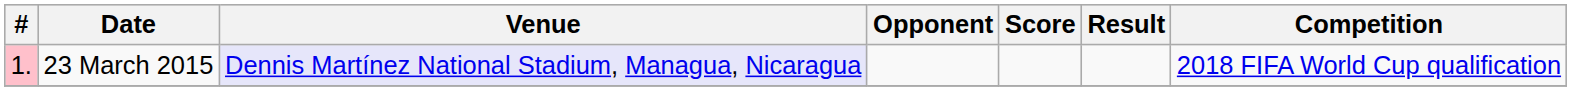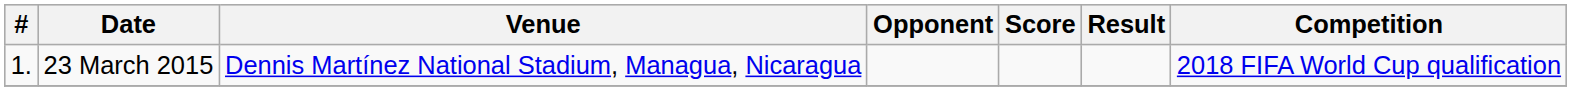(21, 65) pink background -> (21, 65) no background
(543, 65) lavender background -> (543, 65) no background
